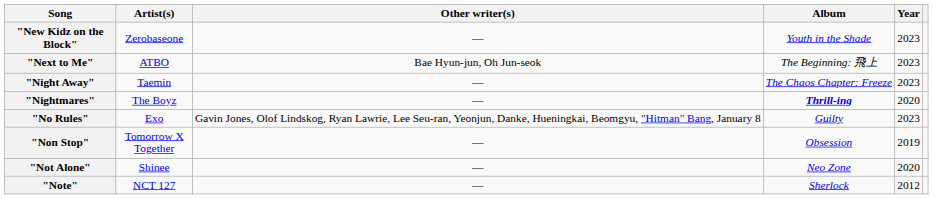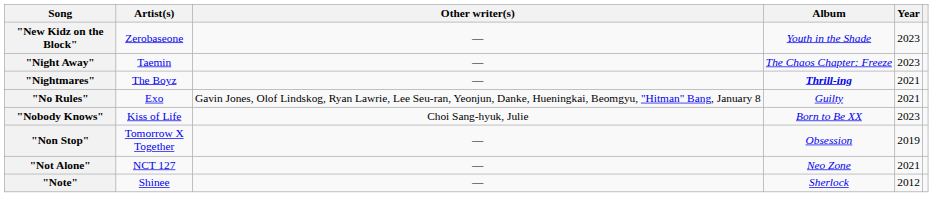- row: (60, 63)
(909, 100) 2020 -> (909, 80) 2021
(909, 118) 2023 -> (909, 98) 2021
+ row: (60, 116)
(154, 167) Shinee -> (154, 165) NCT 127
(909, 167) 2020 -> (909, 165) 2021
(154, 185) NCT 127 -> (154, 183) Shinee
